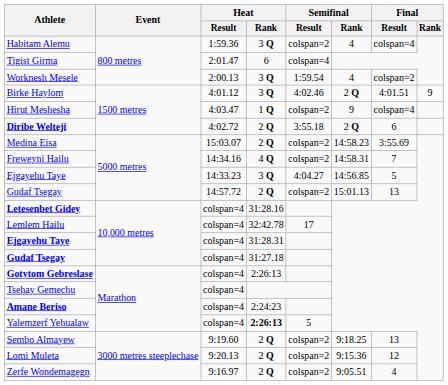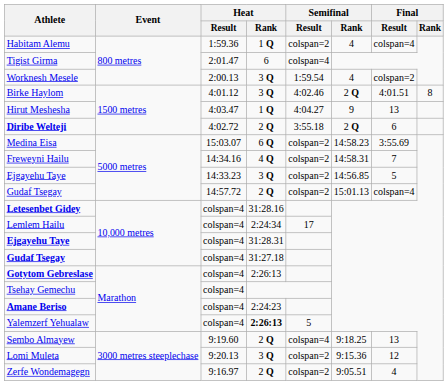(266, 44) 3 Q -> (266, 44) 1 Q
(430, 94) 9 -> (430, 94) 8
(309, 110) colspan=2 -> (309, 110) 4:04.27
(394, 110) colspan=4 -> (394, 110) 13
(266, 143) 2 Q -> (266, 143) 6 Q
(309, 176) 4:04.27 -> (309, 176) colspan=2
(394, 192) 13 -> (394, 192) colspan=4
(266, 225) 32:42.78 -> (266, 225) 2:24:34
(309, 339) colspan=2 -> (309, 339) colspan=4
(266, 356) 2 Q -> (266, 356) 3 Q
